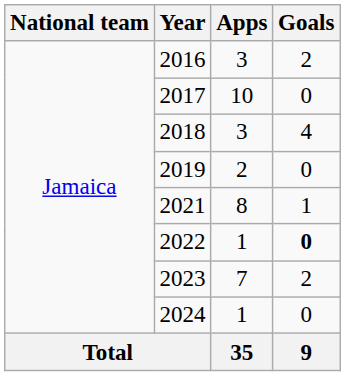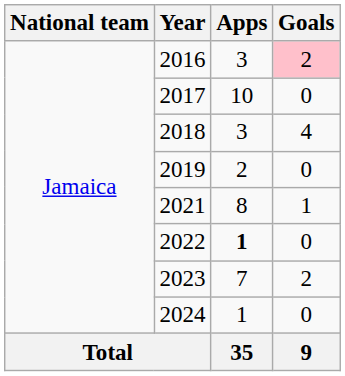(306, 59) no background -> (306, 59) pink background
(242, 242) normal -> (242, 242) bold
(306, 242) bold -> (306, 242) normal
